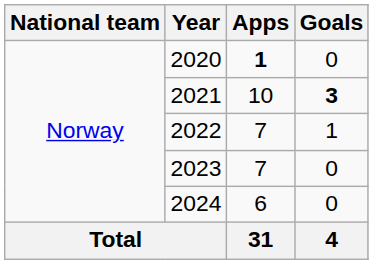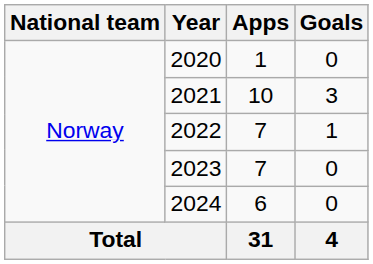(261, 58) bold -> (261, 58) normal
(332, 95) bold -> (332, 95) normal
